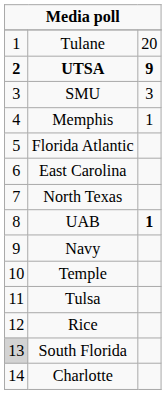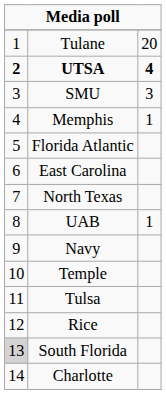(149, 68) 9 -> (149, 68) 4
(149, 222) bold -> (149, 222) normal
